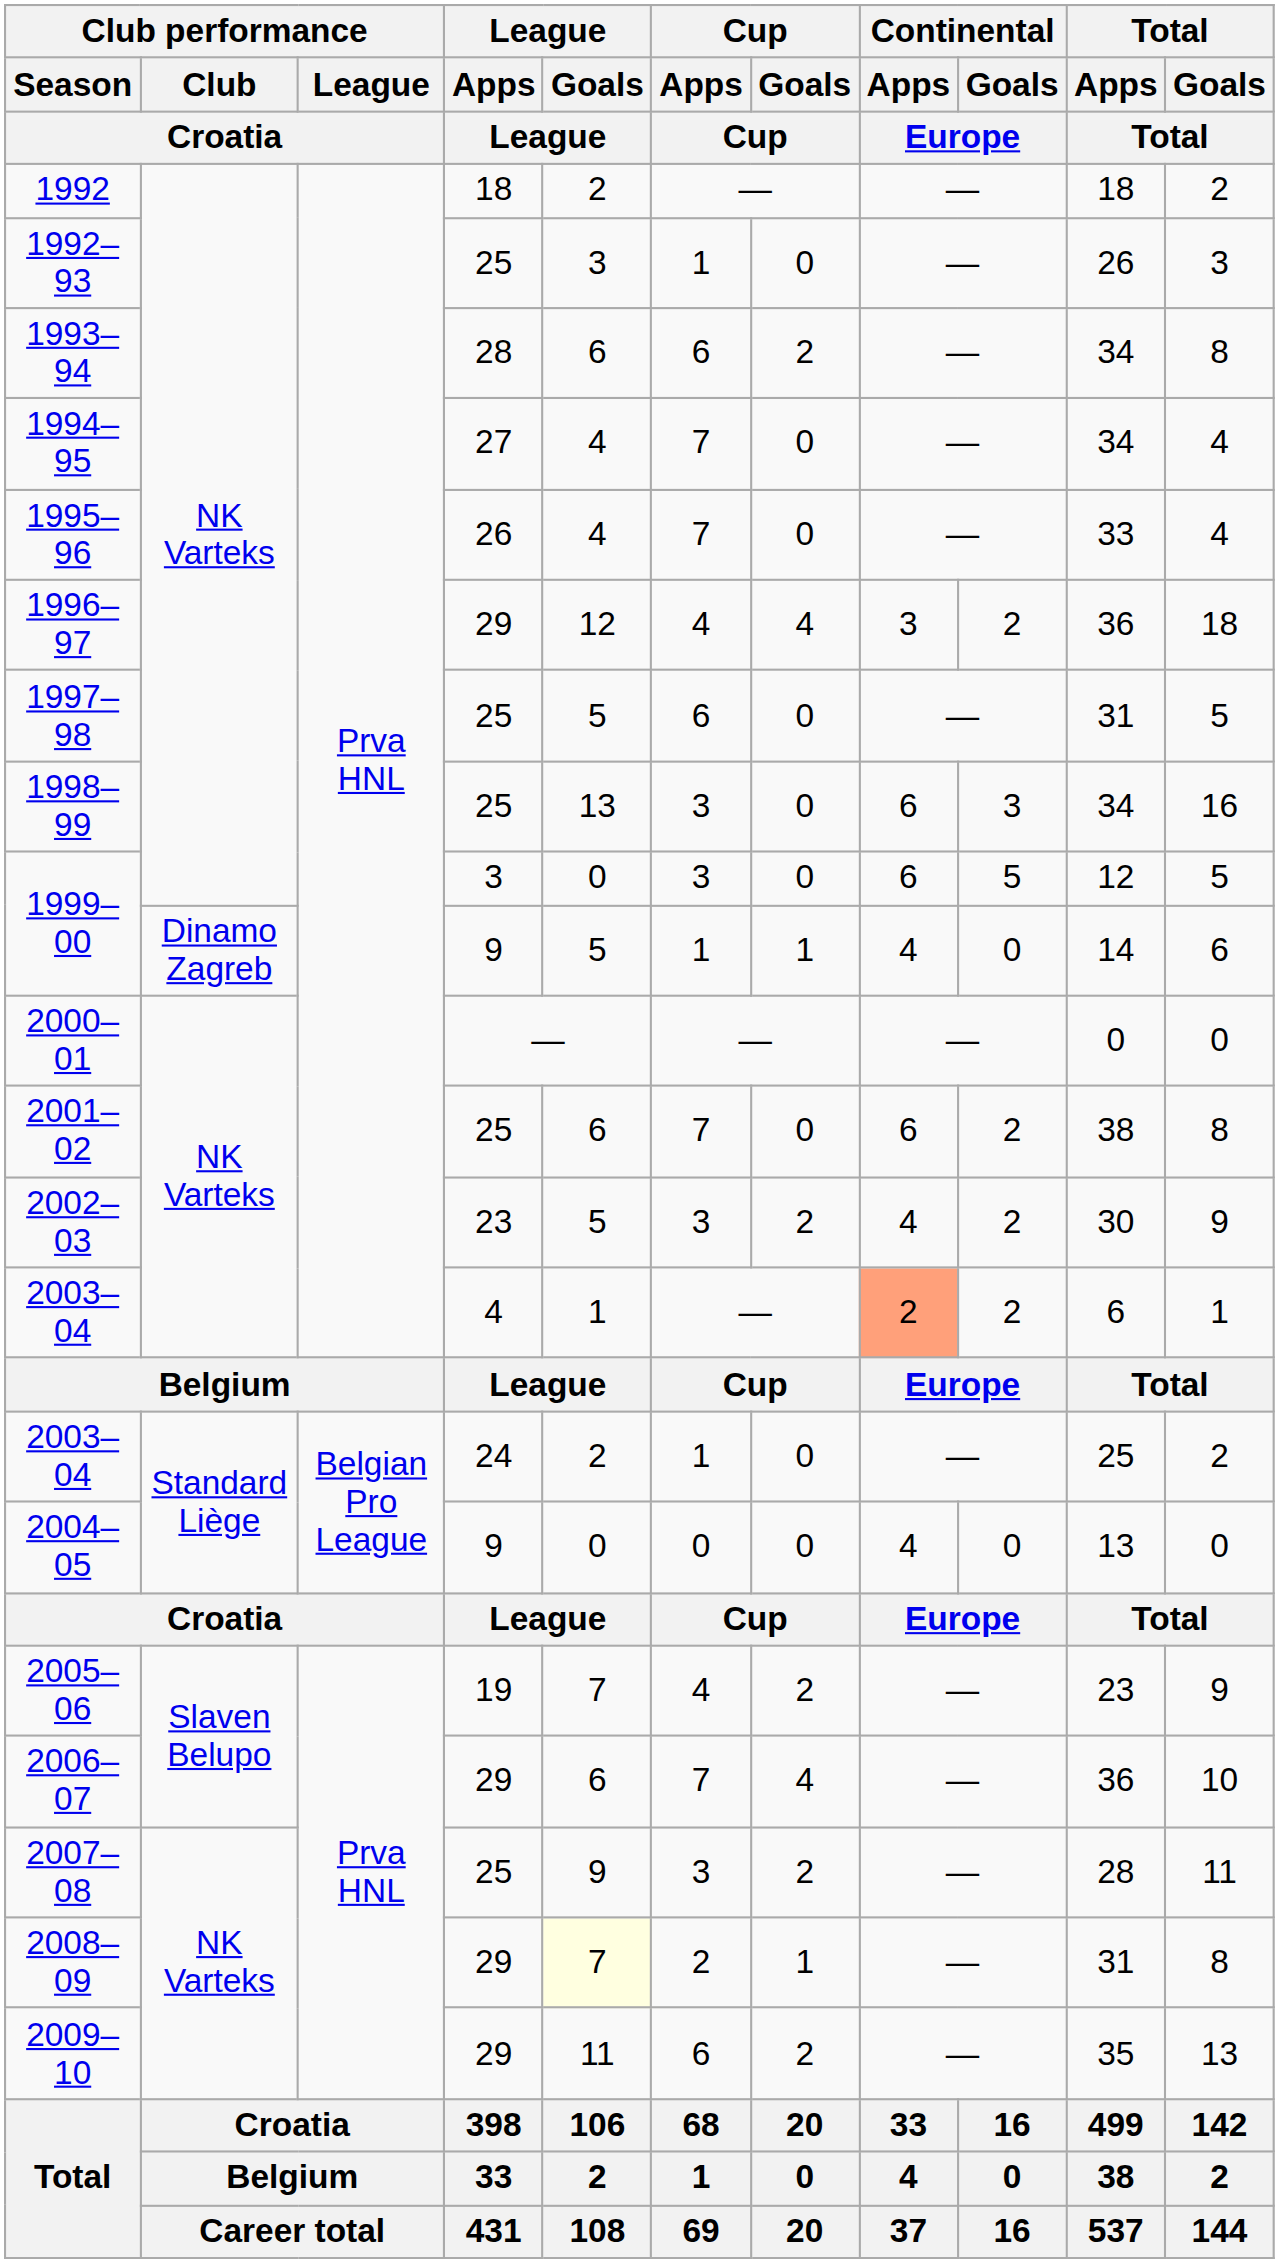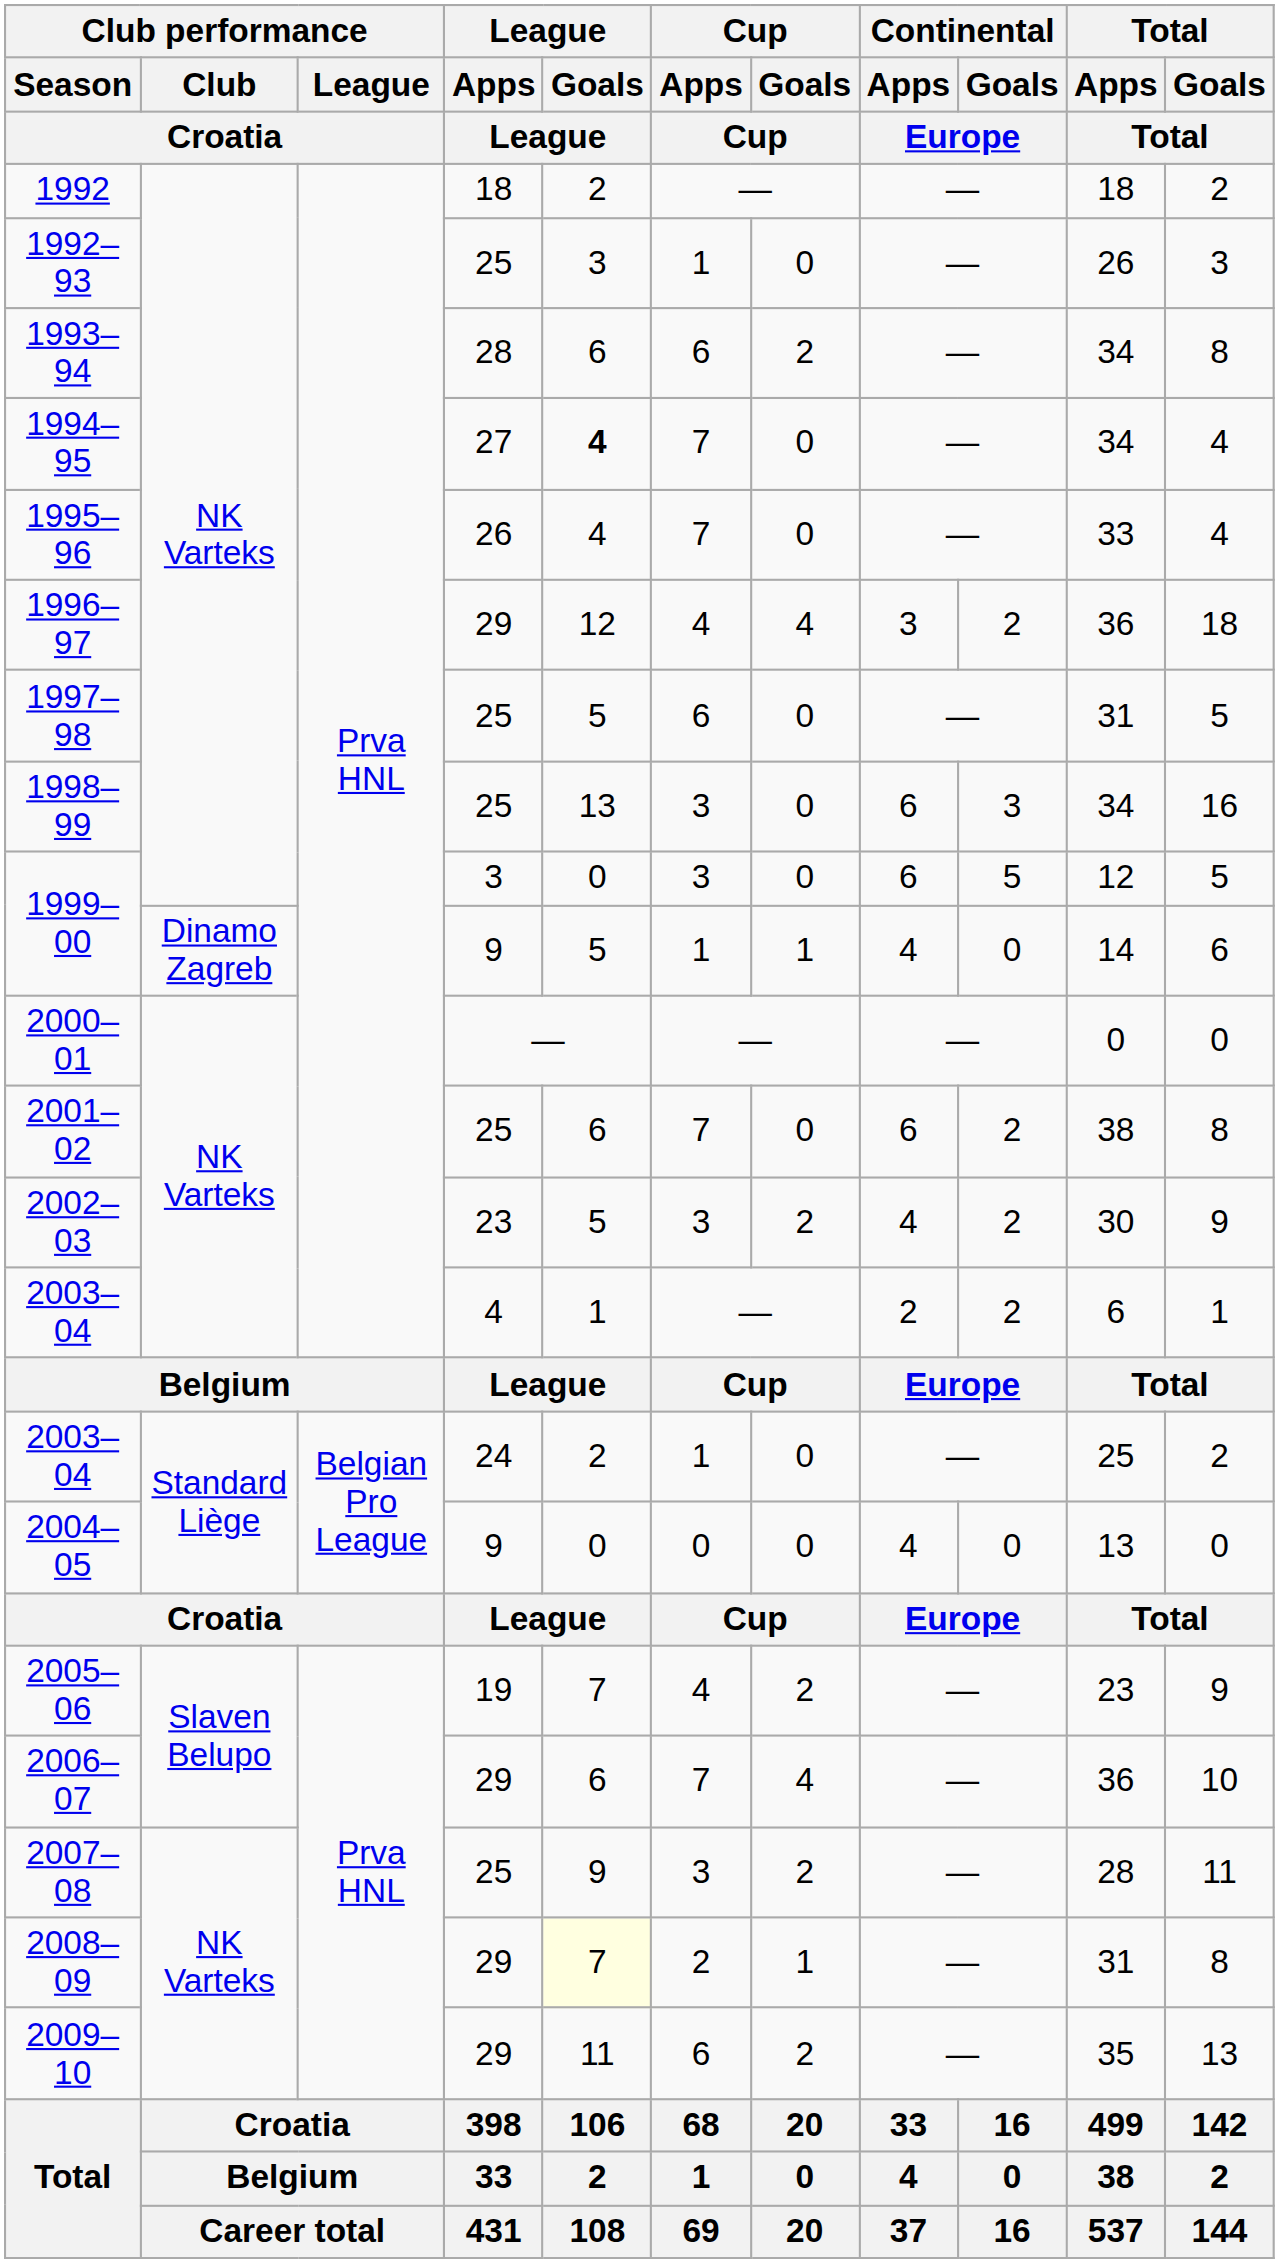(597, 443) normal -> (597, 443) bold
(908, 1312) lightsalmon background -> (908, 1312) no background
